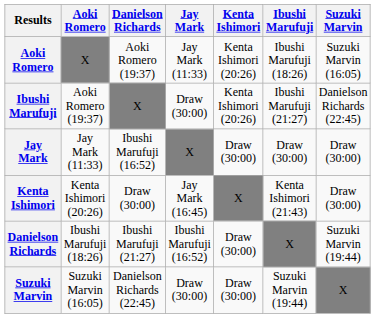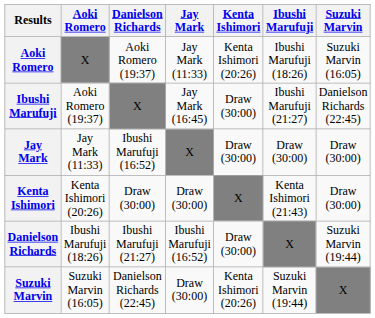(190, 106) Draw (30:00) -> (190, 106) Jay Mark (16:45)
(238, 106) Kenta Ishimori (20:26) -> (238, 106) Draw (30:00)
(190, 198) Jay Mark (16:45) -> (190, 198) Draw (30:00)
(238, 290) Draw (30:00) -> (238, 290) Kenta Ishimori (20:26)
